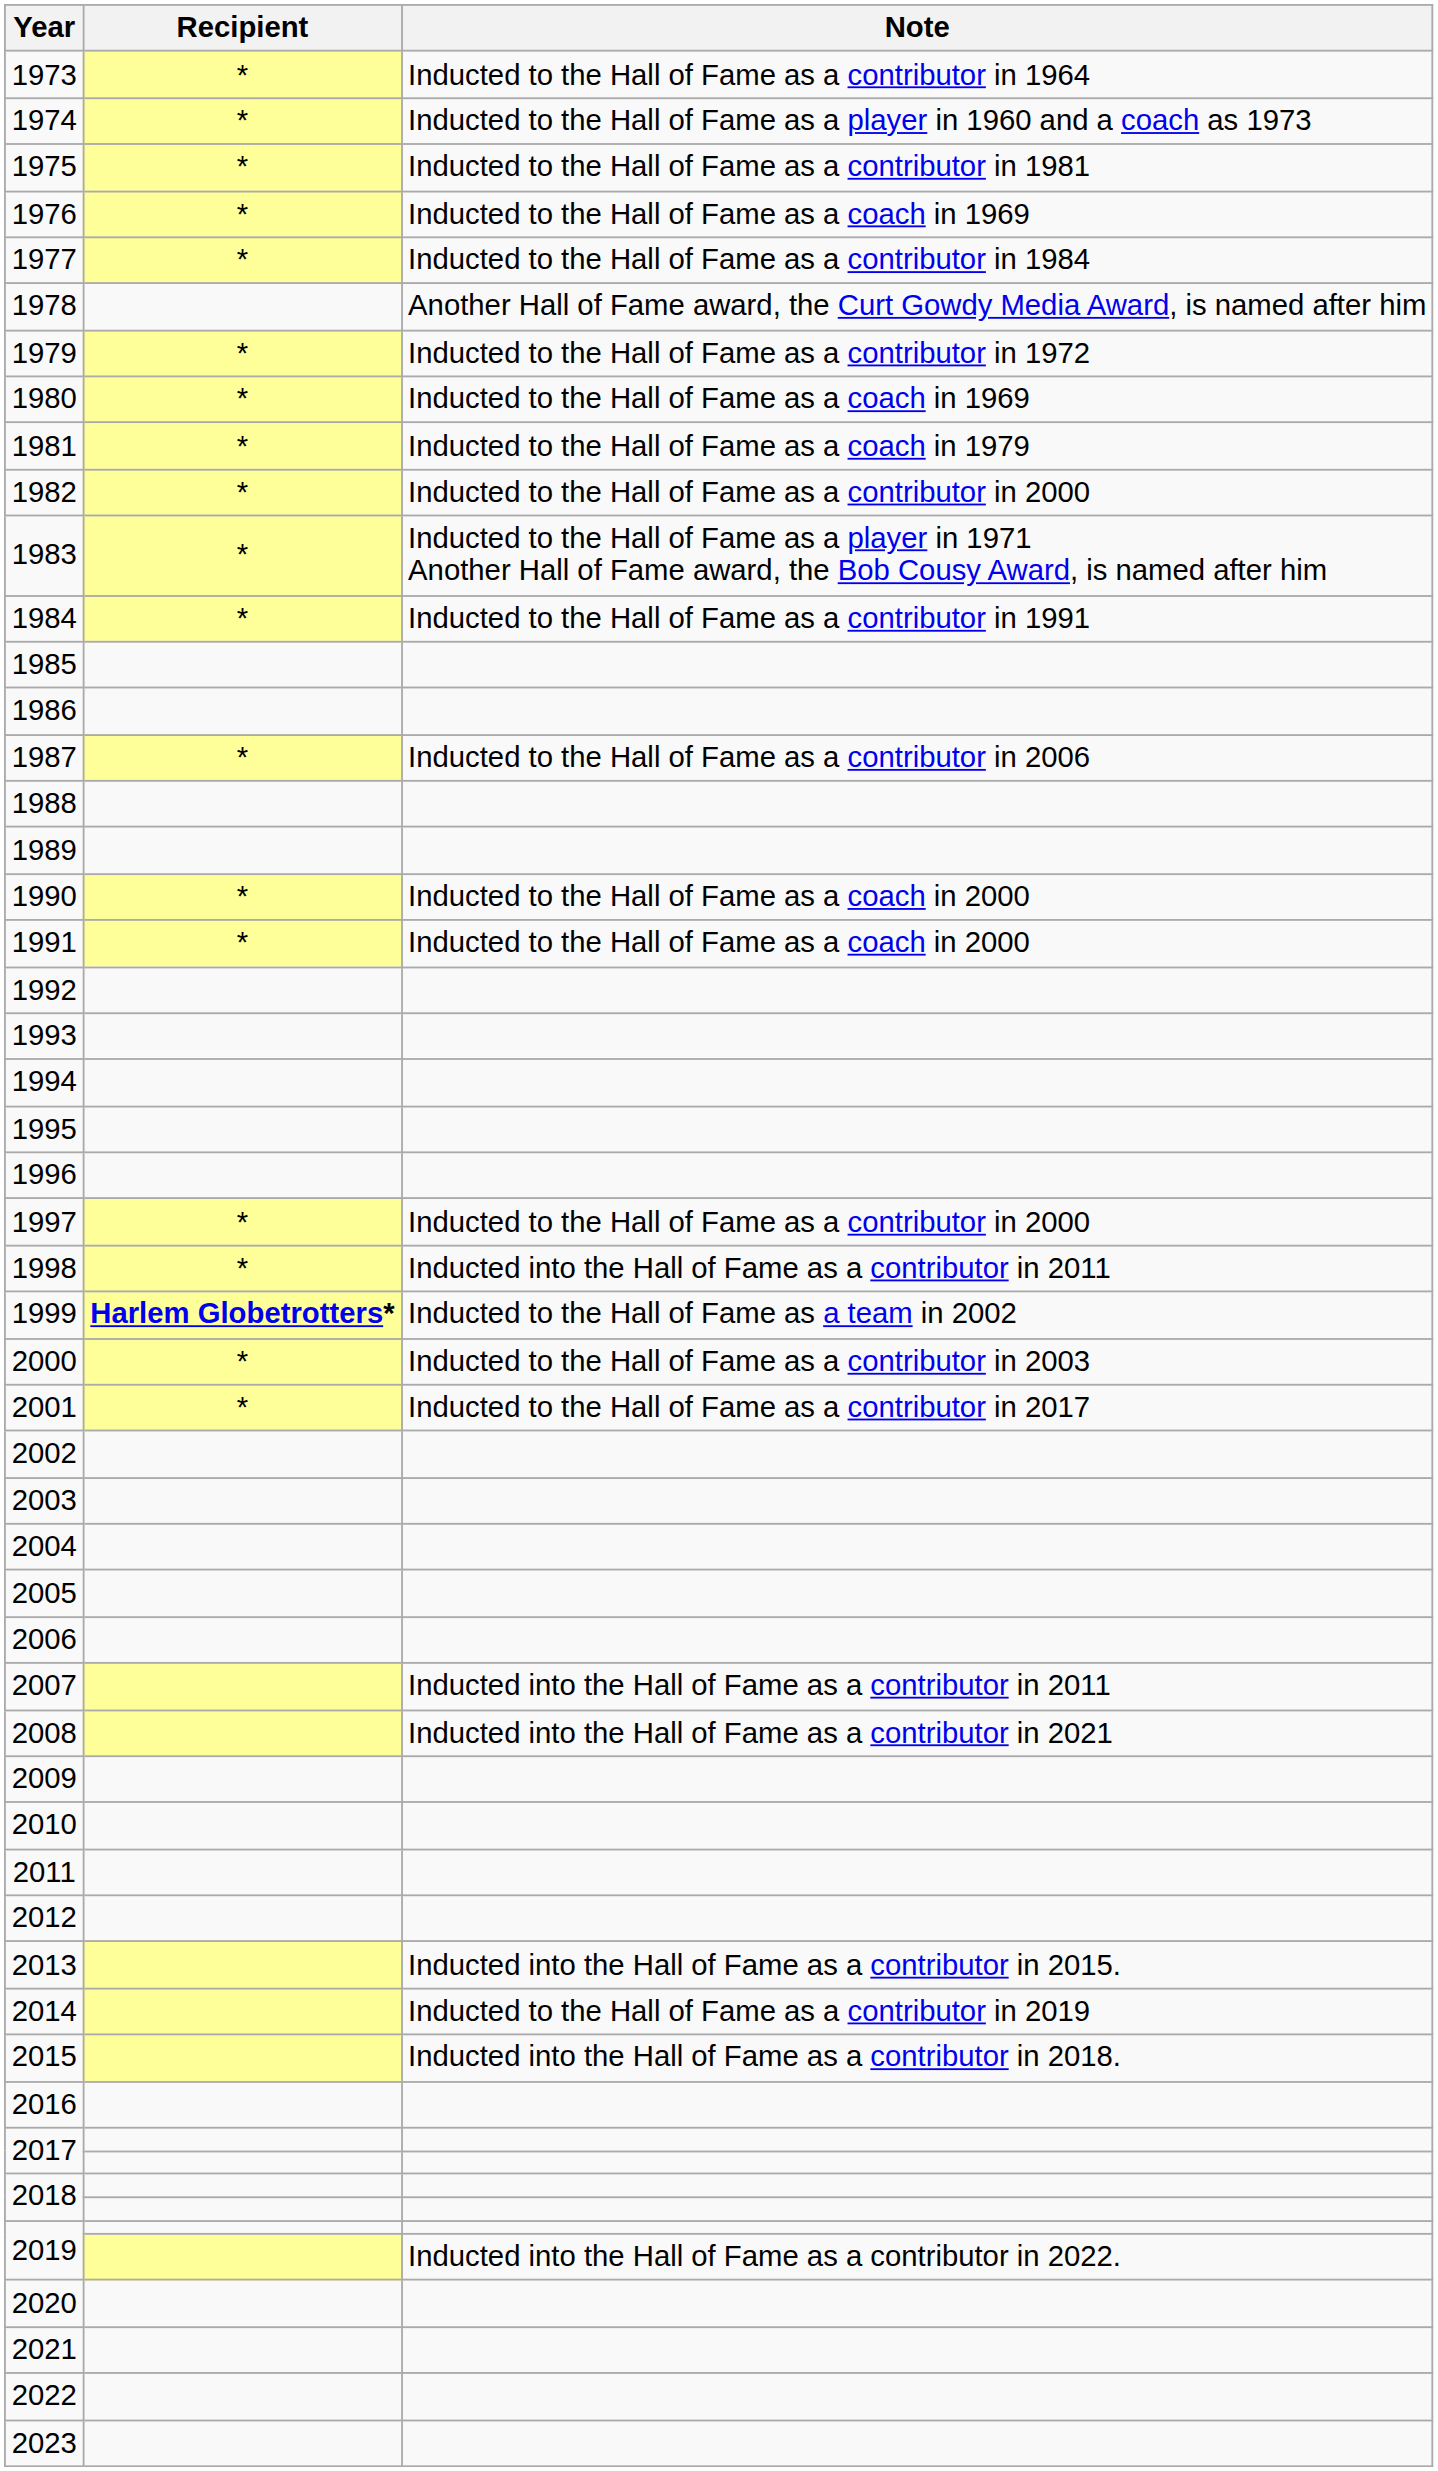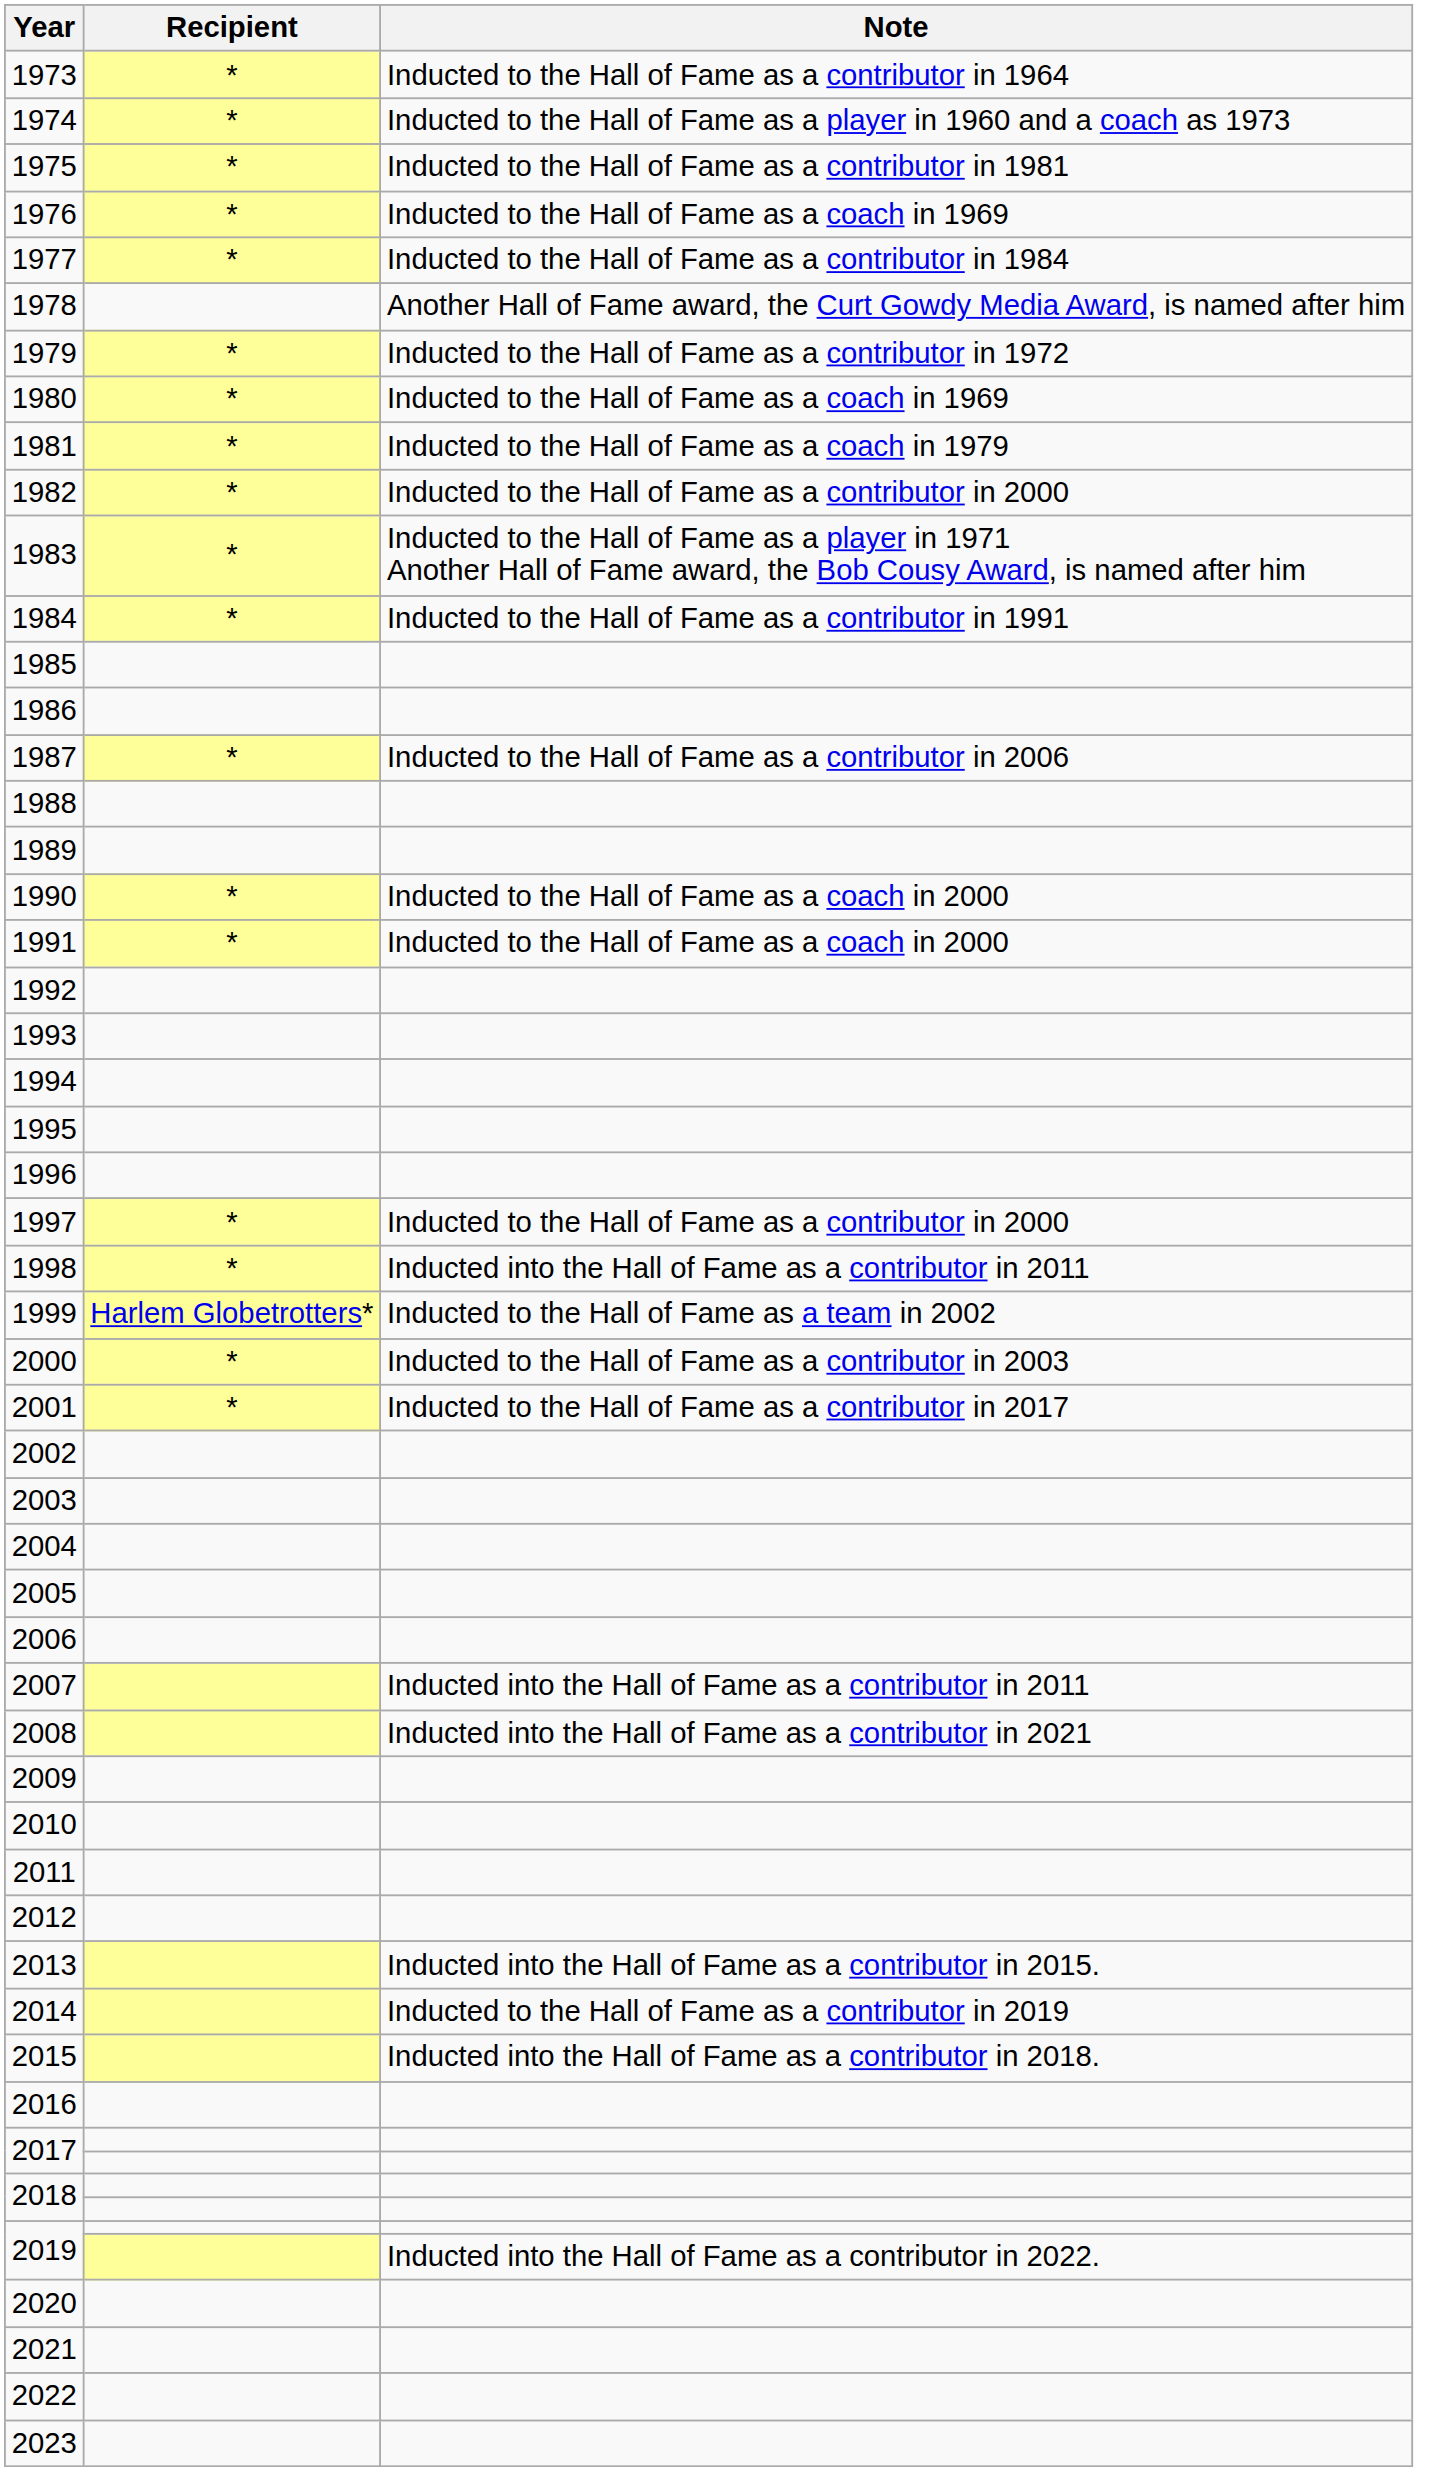(242, 1314) bold -> (232, 1314) normal
